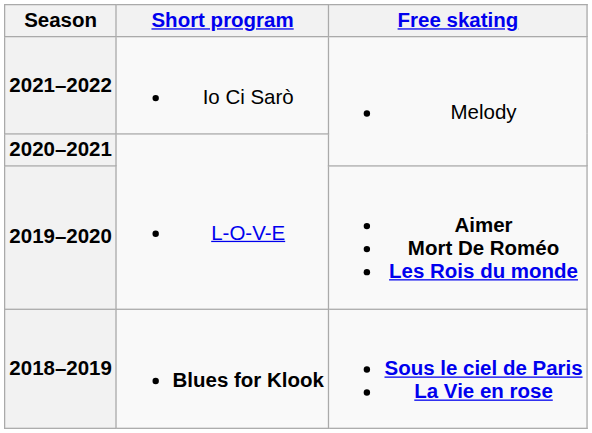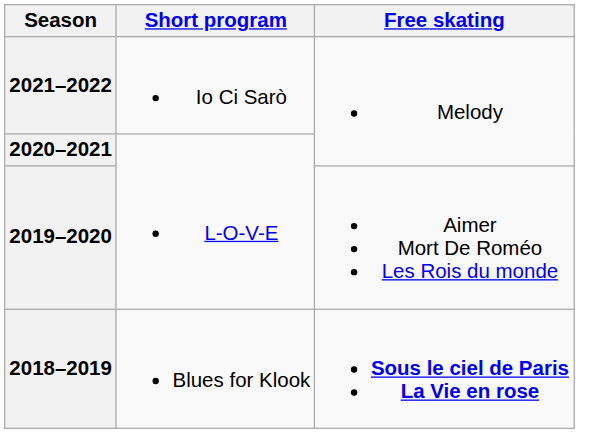(458, 249) bold -> (444, 249) normal
(223, 380) bold -> (216, 380) normal
